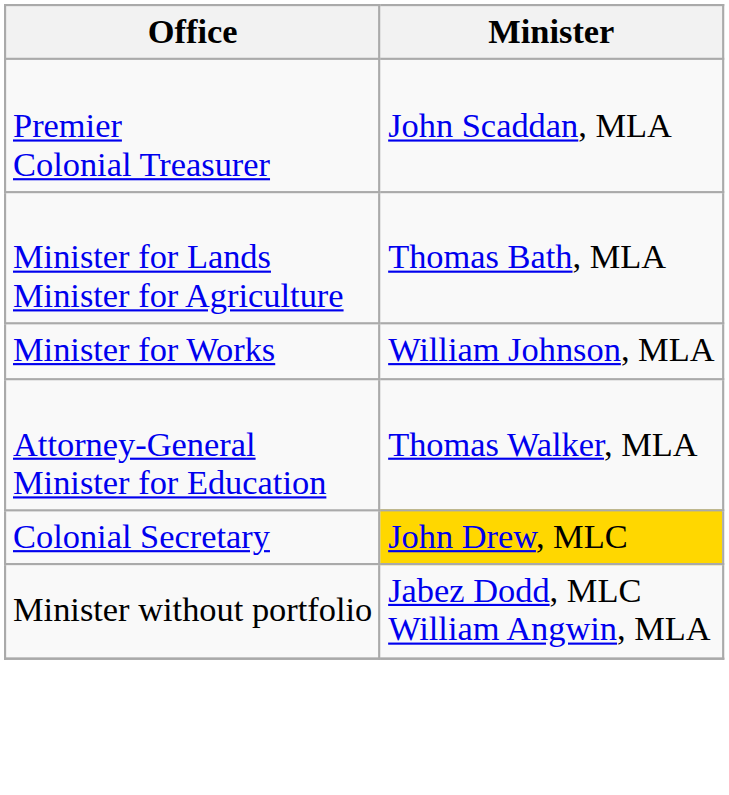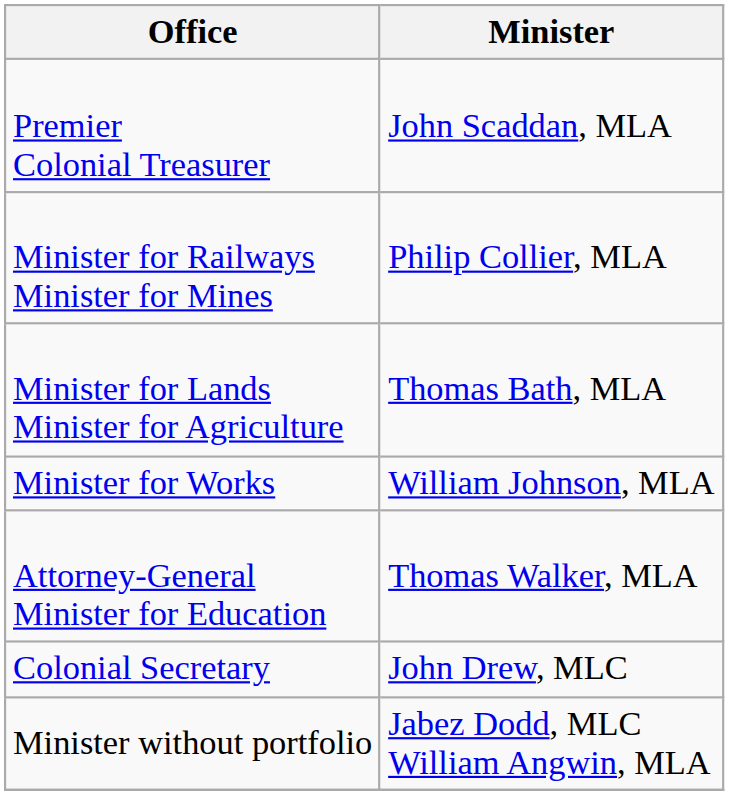+ row: (164, 276)
(508, 536) gold background -> (508, 668) no background
